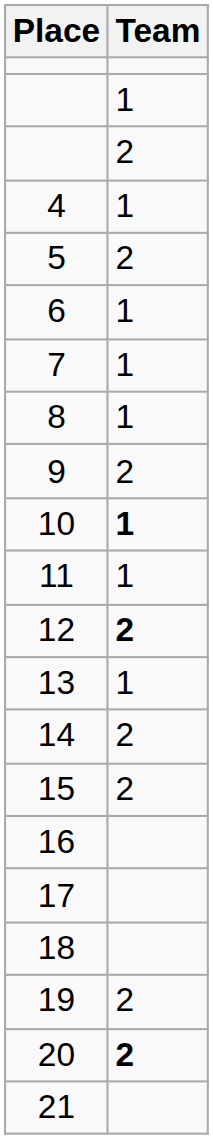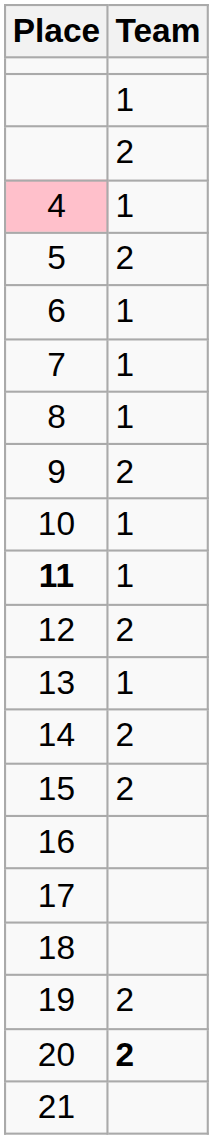(56, 205) no background -> (56, 205) pink background
(125, 523) bold -> (125, 523) normal
(56, 576) normal -> (56, 576) bold
(125, 629) bold -> (125, 629) normal
